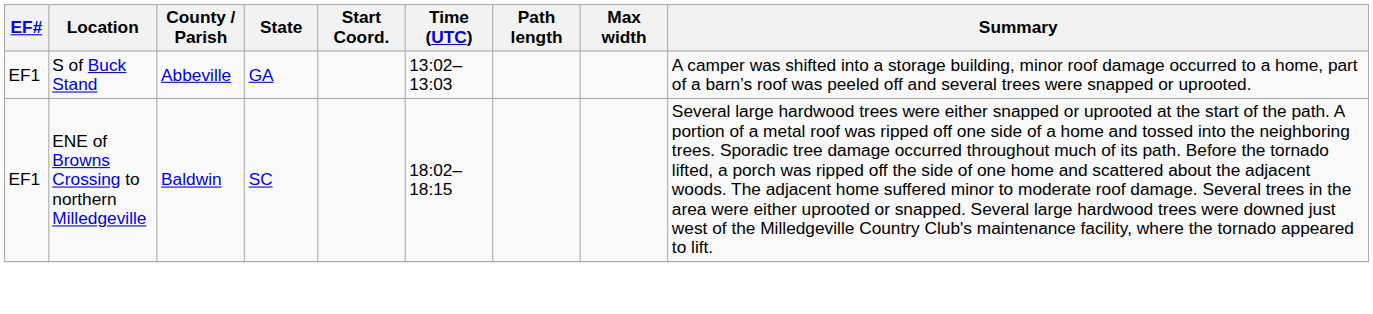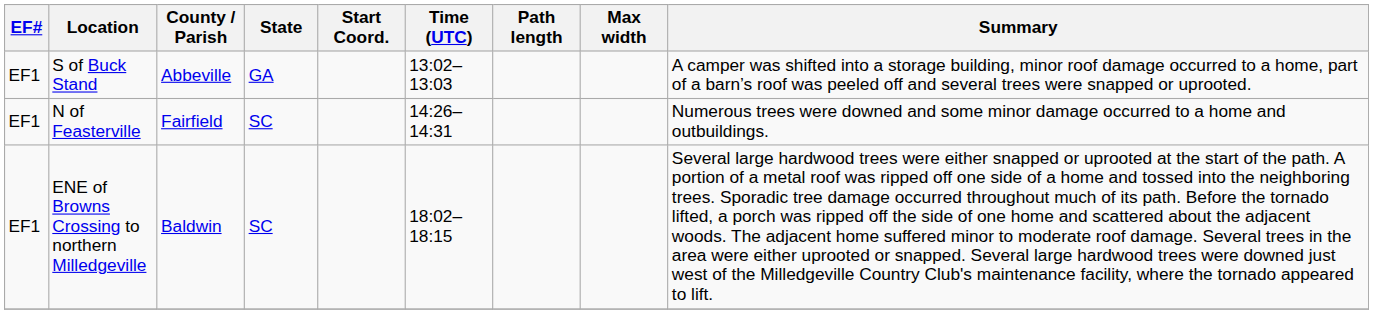+ row: (96, 121)
